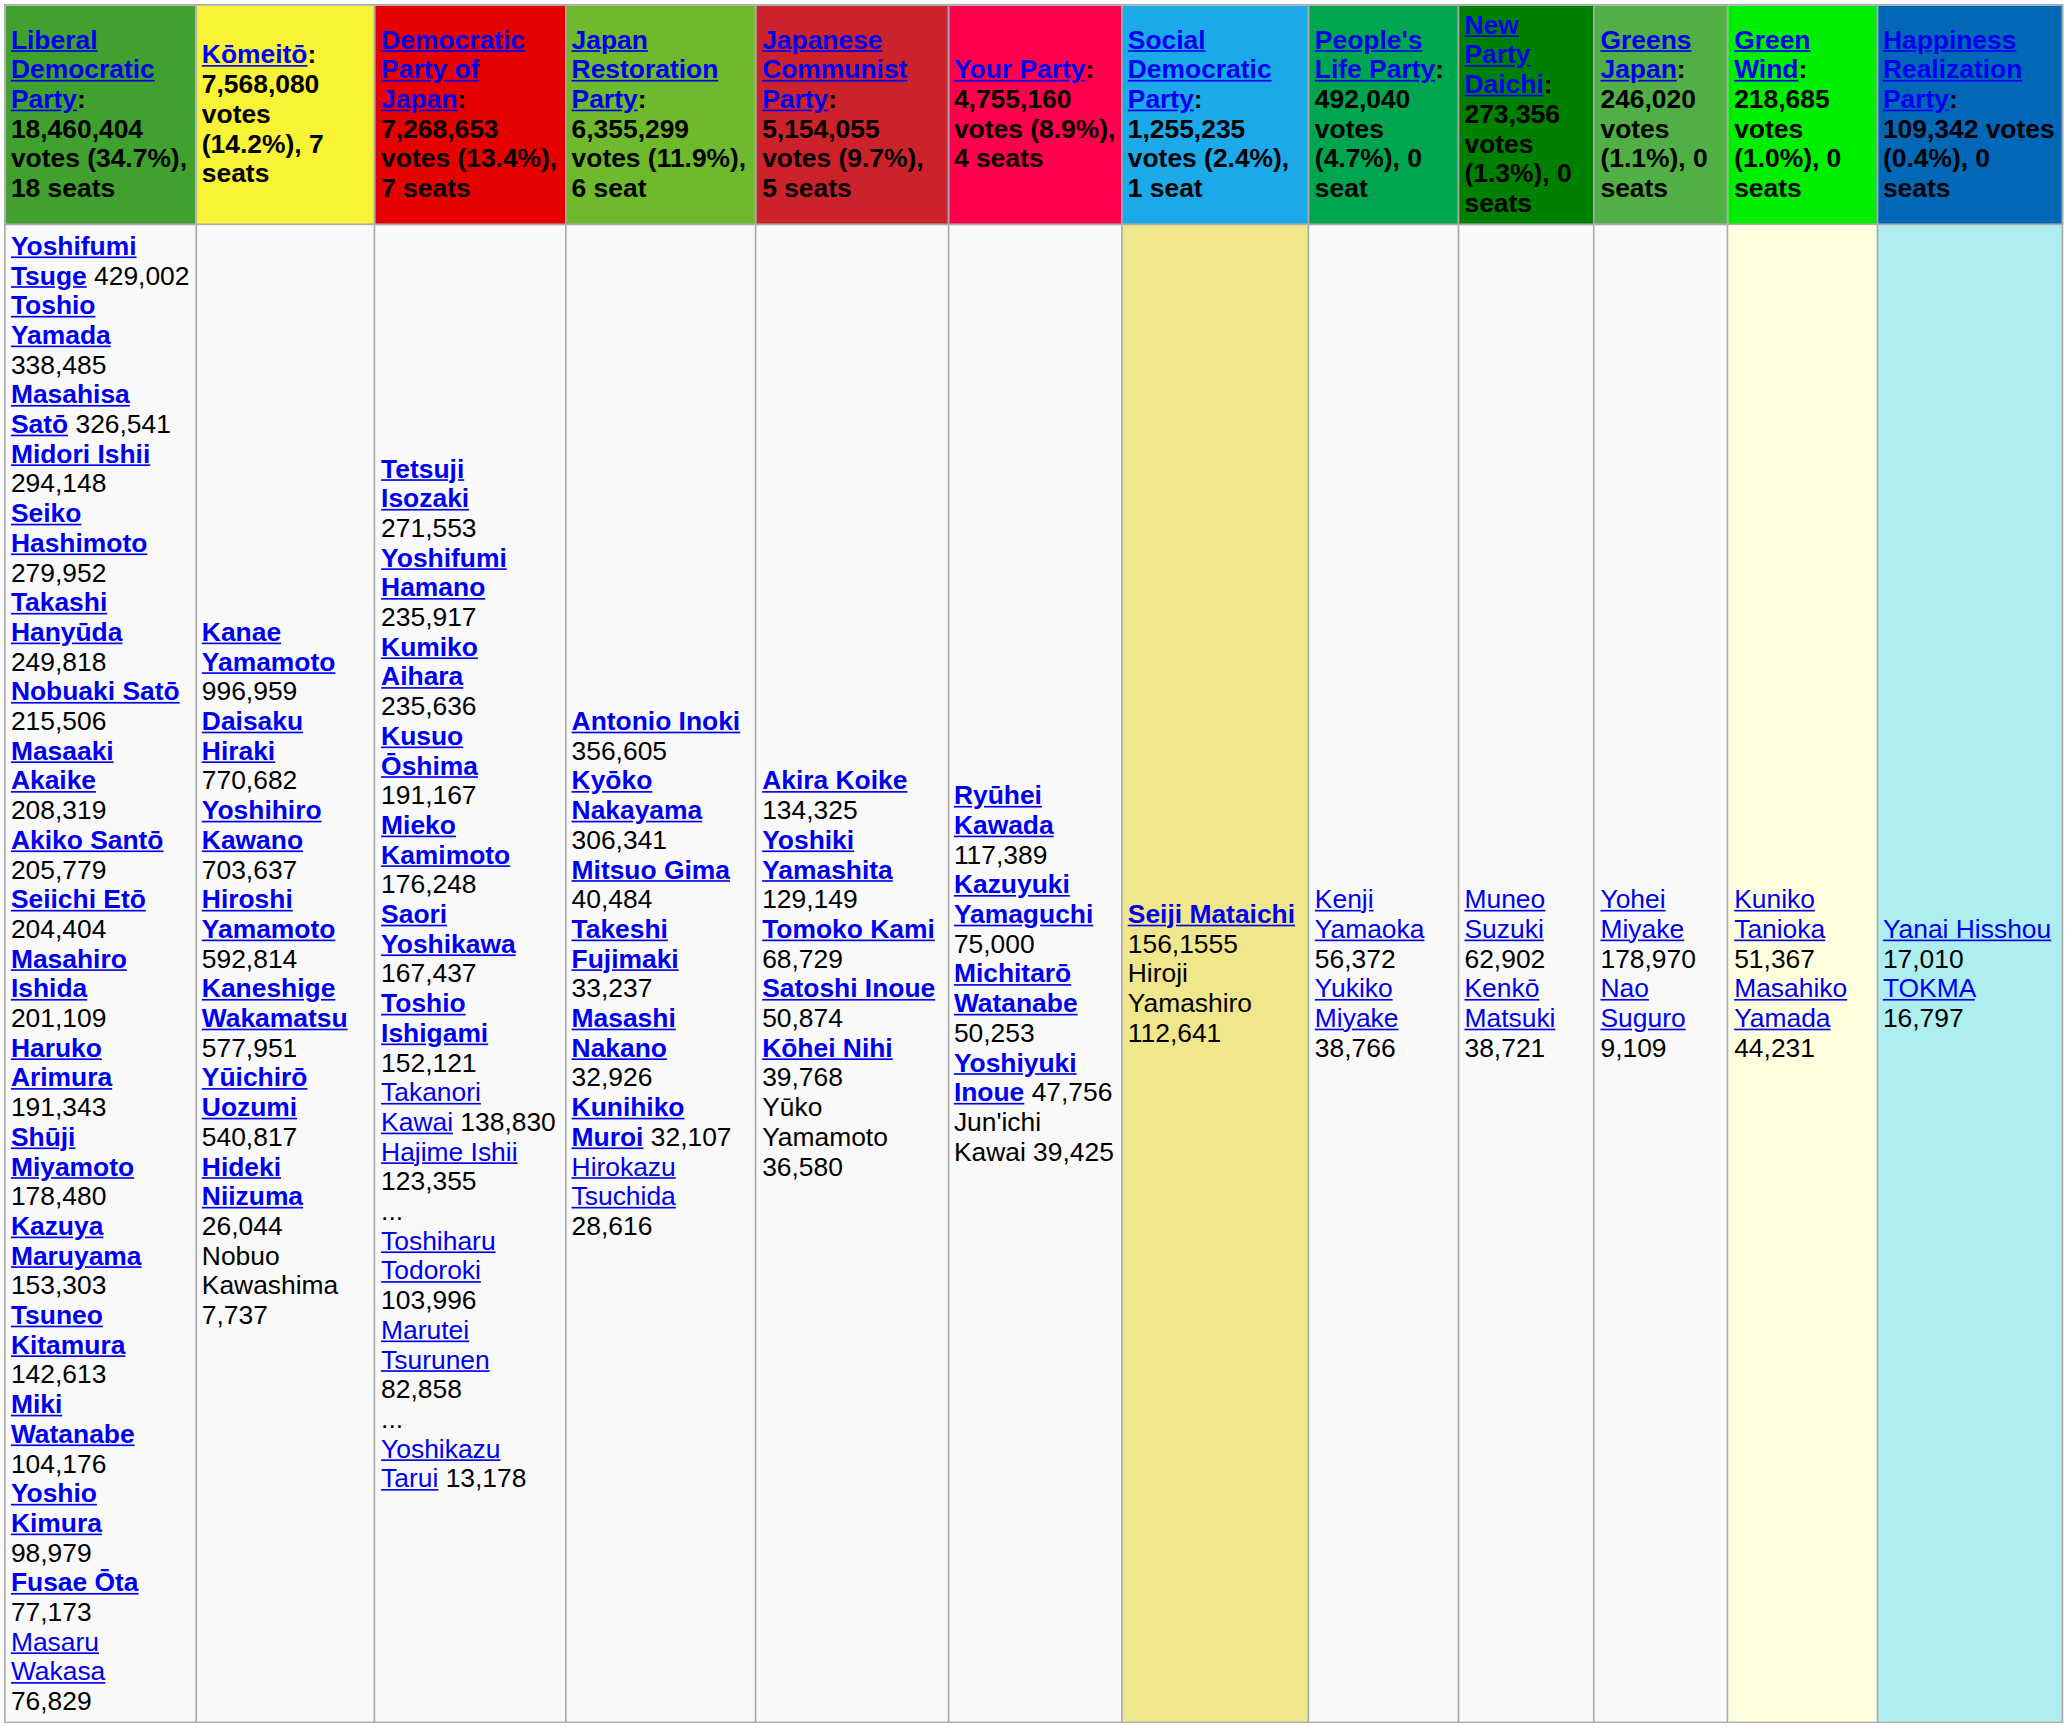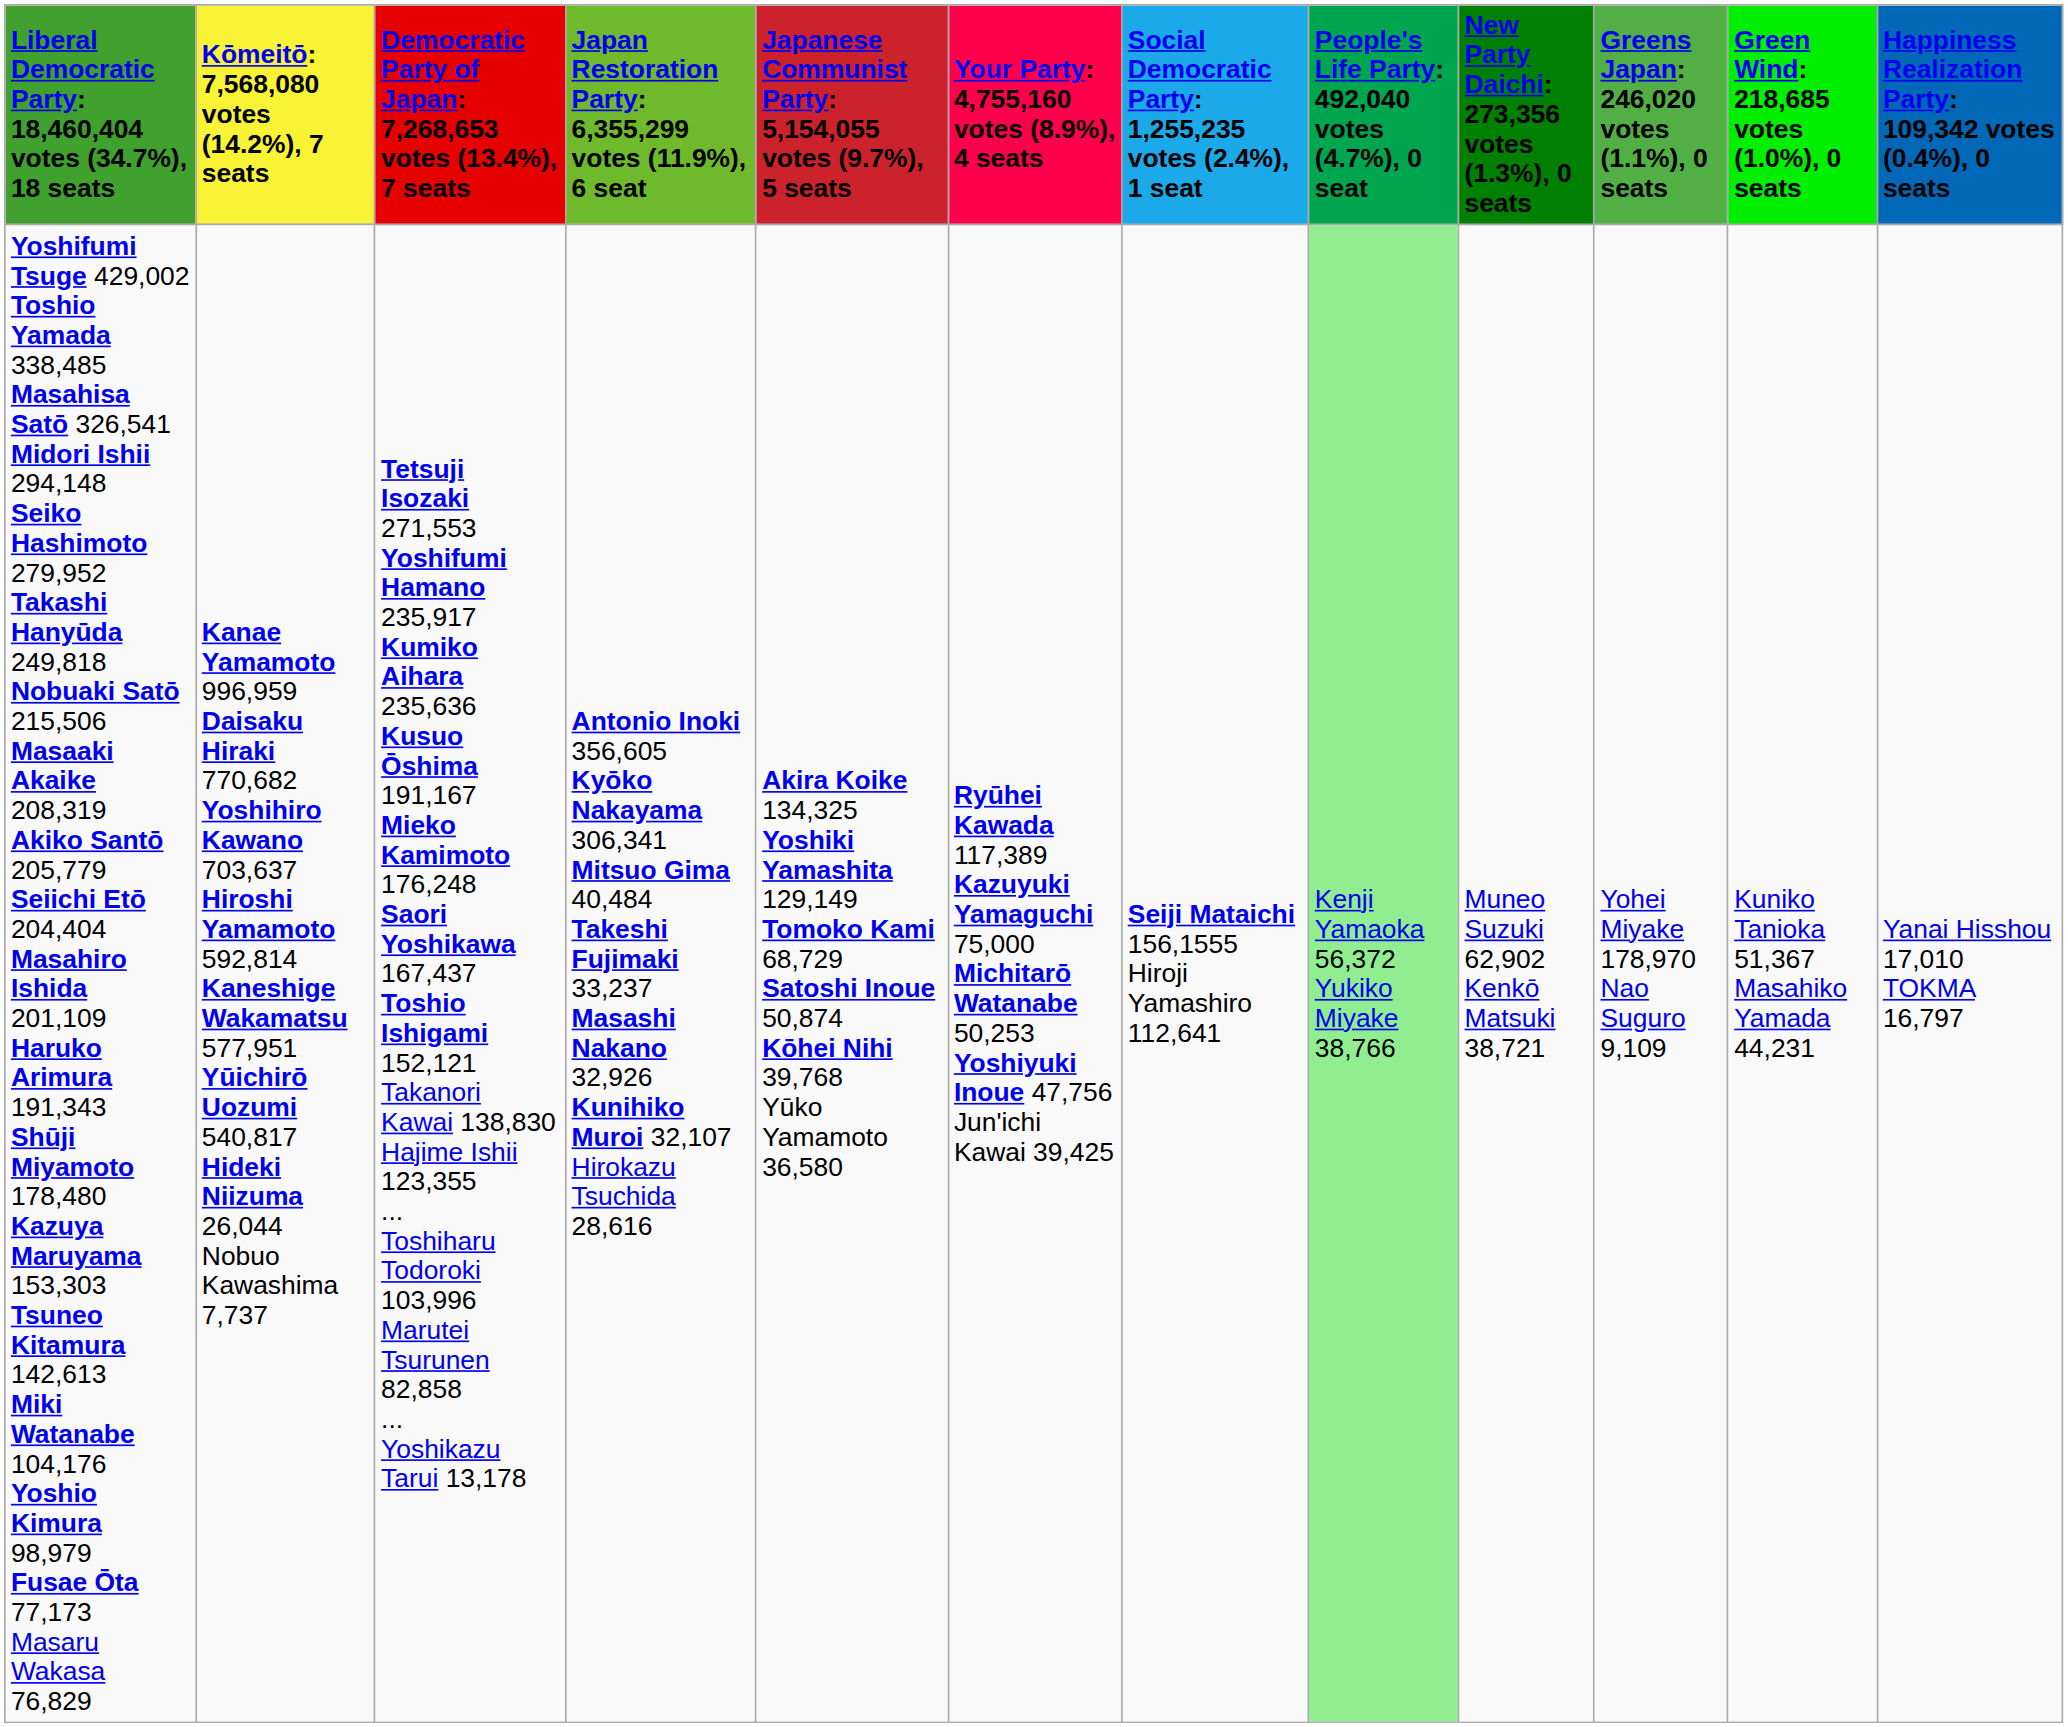(1211, 973) khaki background -> (1211, 973) no background
(1370, 973) no background -> (1370, 973) lightgreen background
(1791, 973) lightyellow background -> (1791, 973) no background
(1967, 973) paleturquoise background -> (1967, 973) no background
